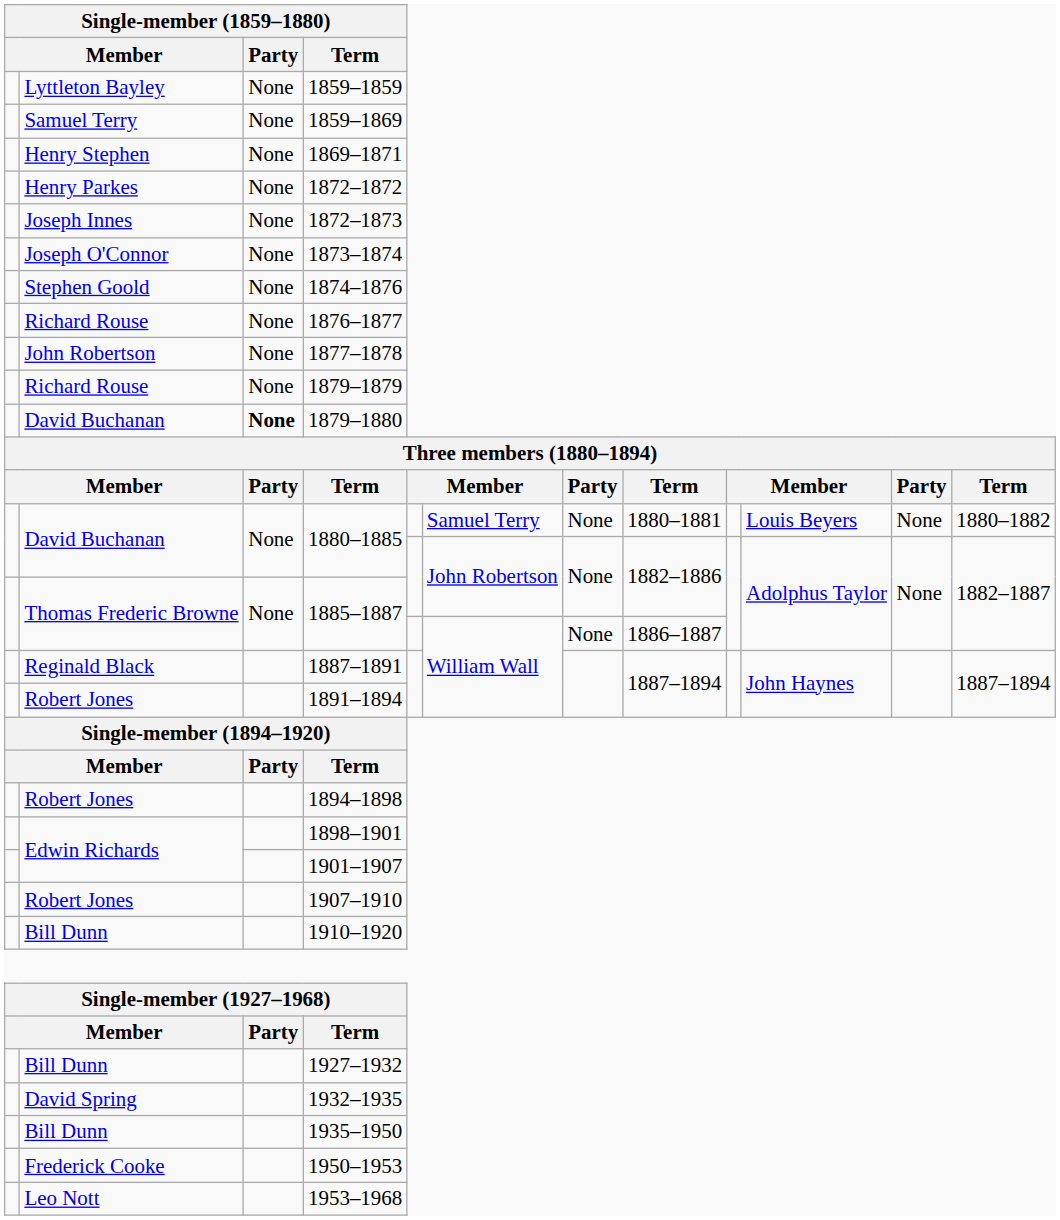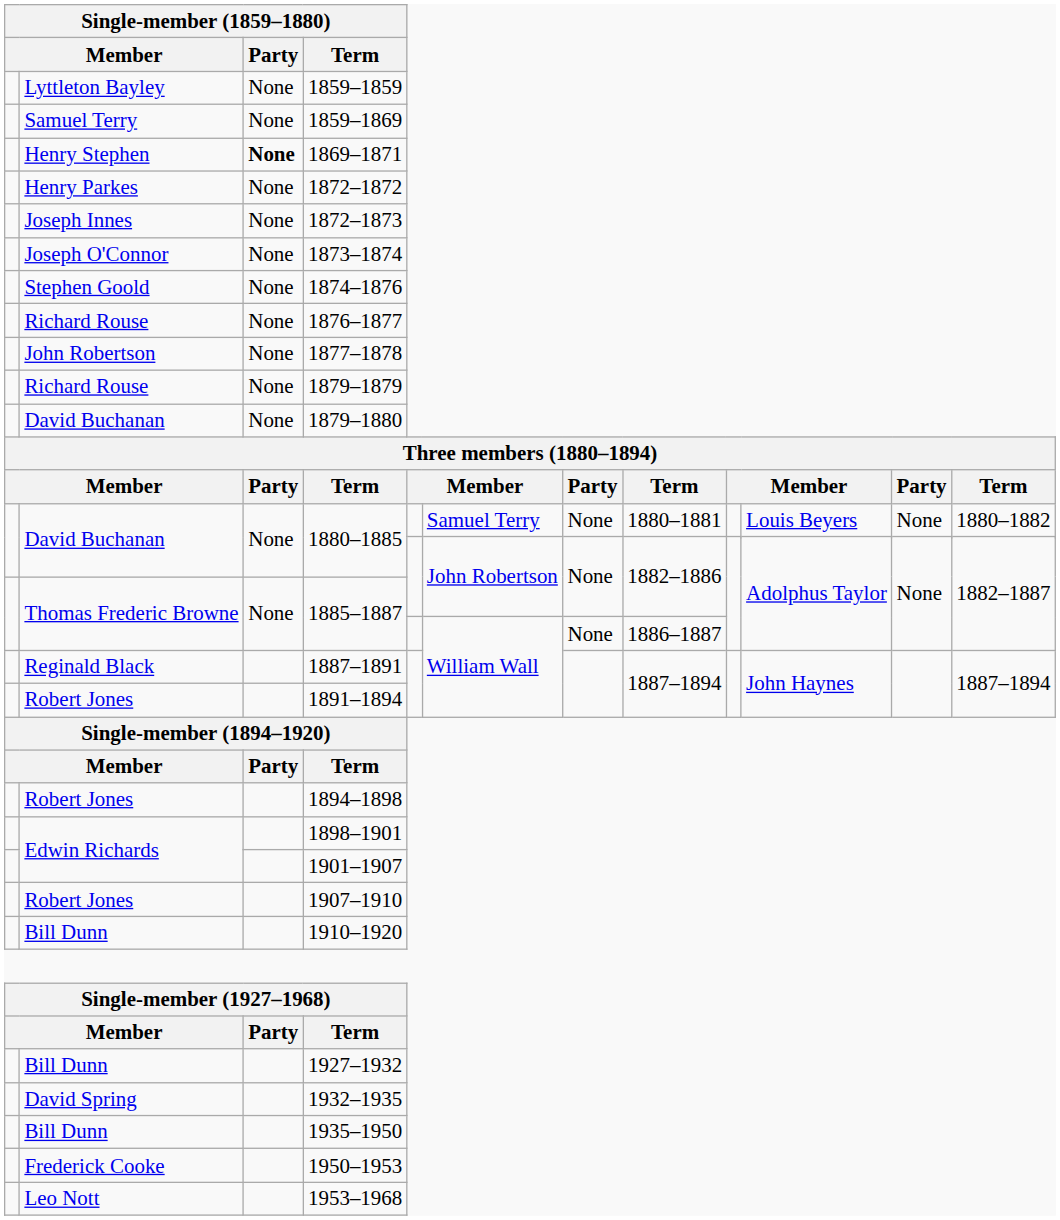(271, 154) normal -> (272, 154) bold
(272, 420) bold -> (271, 420) normal
